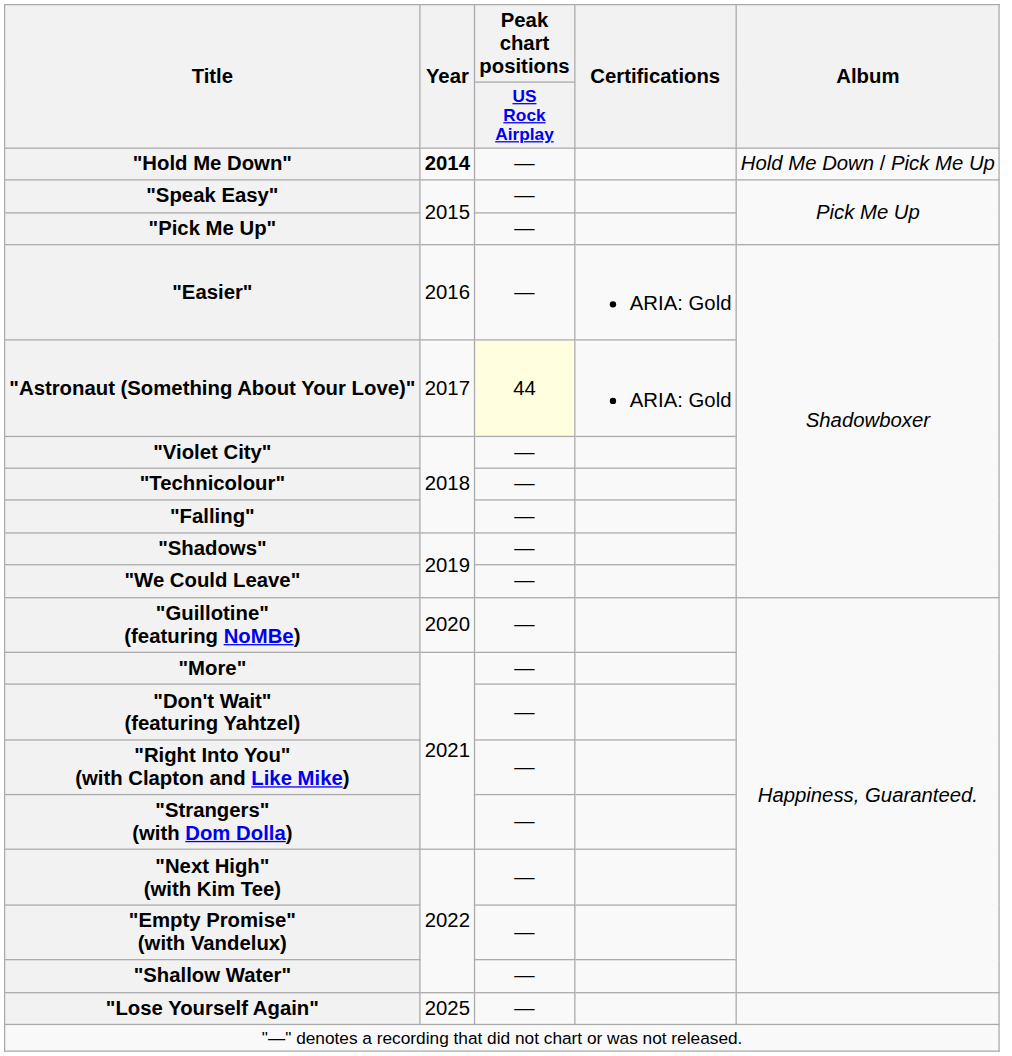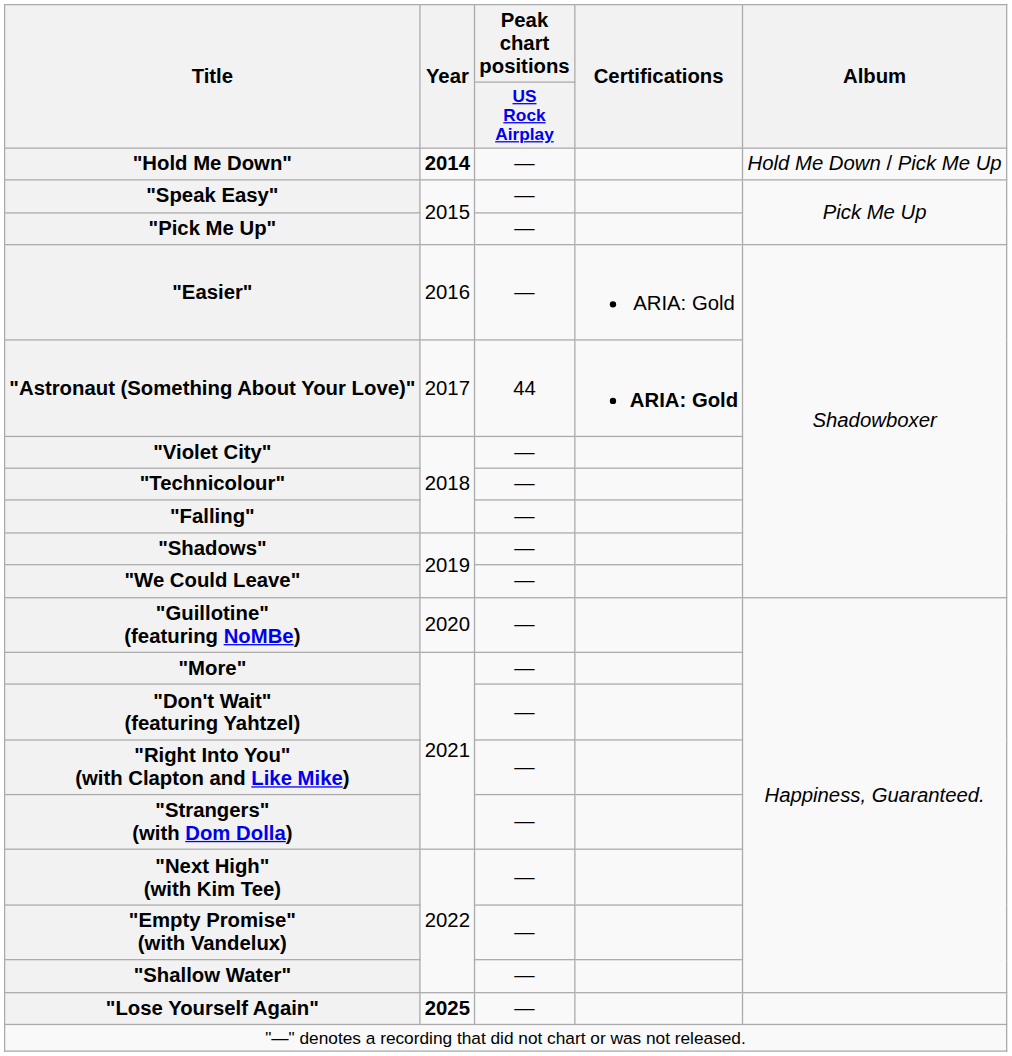(524, 388) lightyellow background -> (524, 388) no background
(655, 400) normal -> (659, 400) bold
(447, 1008) normal -> (447, 1008) bold
